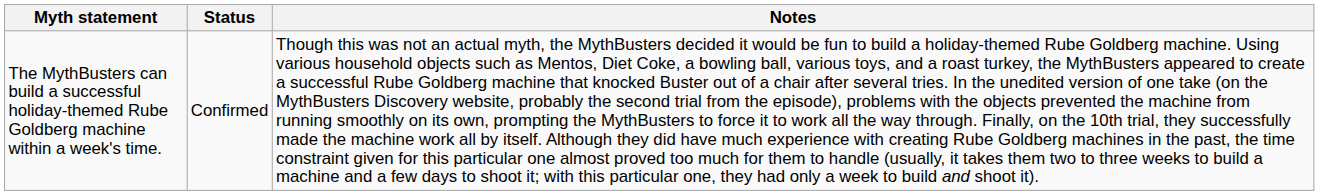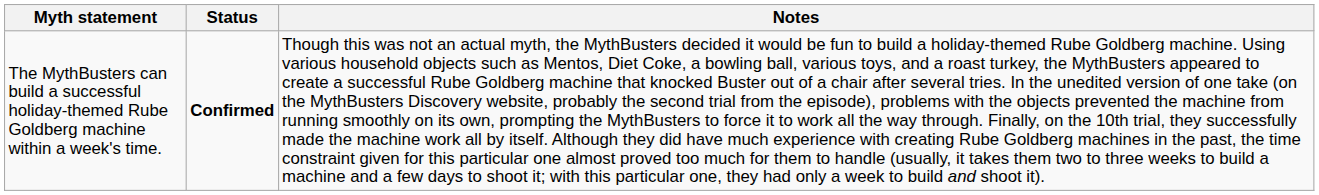(230, 110) normal -> (232, 110) bold
